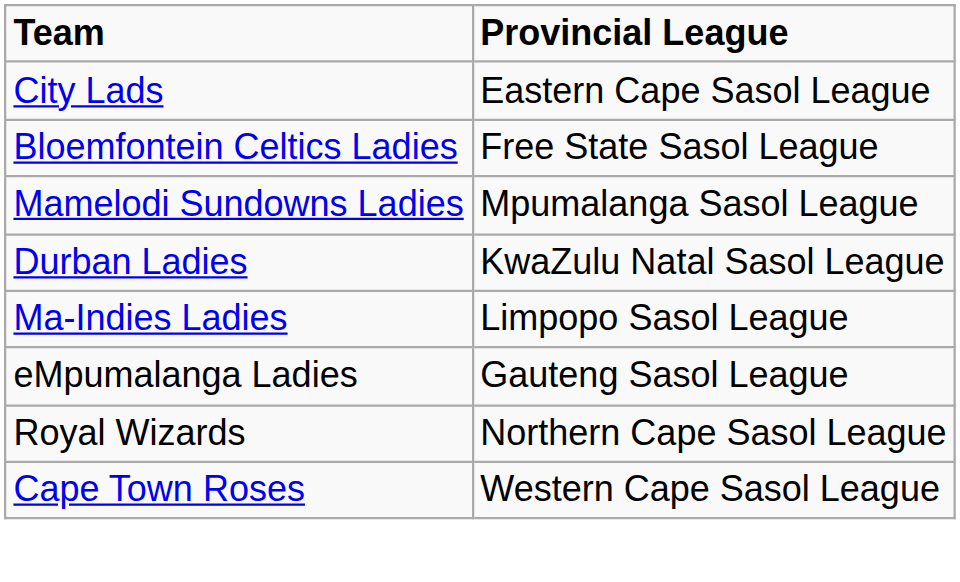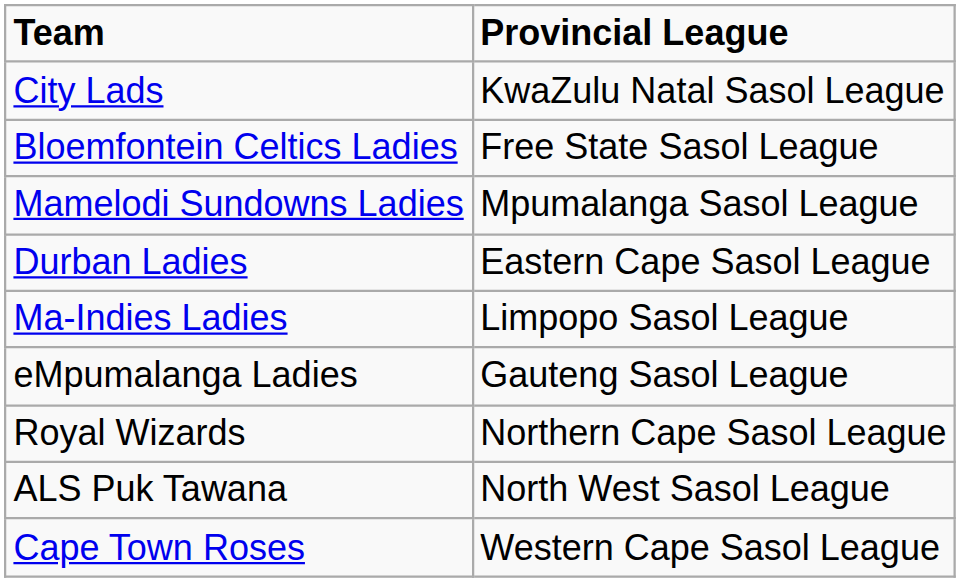(705, 90) Eastern Cape Sasol League -> (712, 90) KwaZulu Natal Sasol League
(712, 261) KwaZulu Natal Sasol League -> (705, 261) Eastern Cape Sasol League
+ row: (150, 489)
